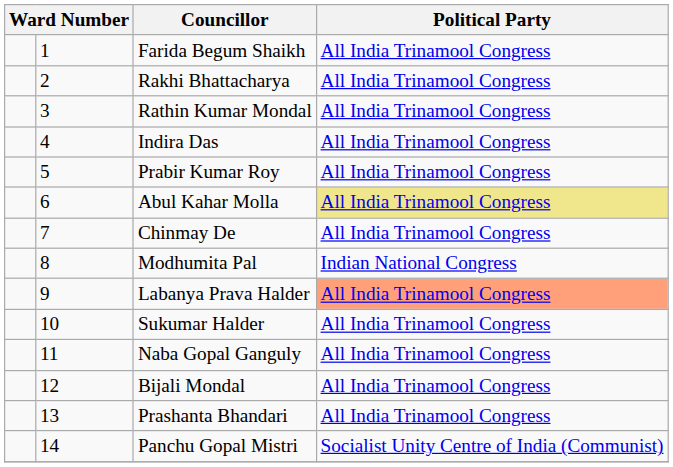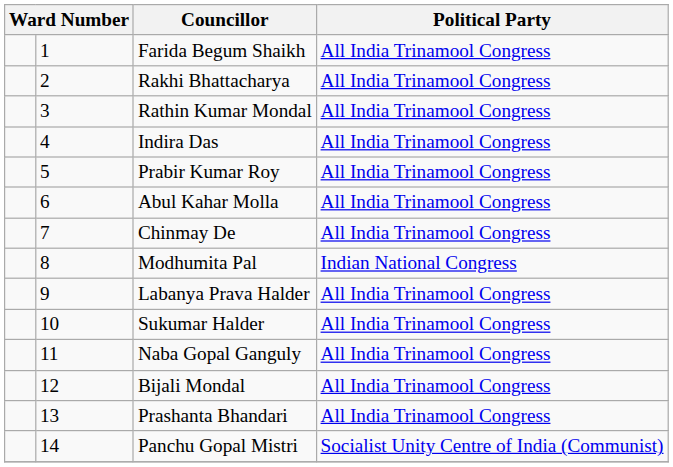(436, 202) khaki background -> (436, 202) no background
(436, 293) lightsalmon background -> (436, 293) no background
